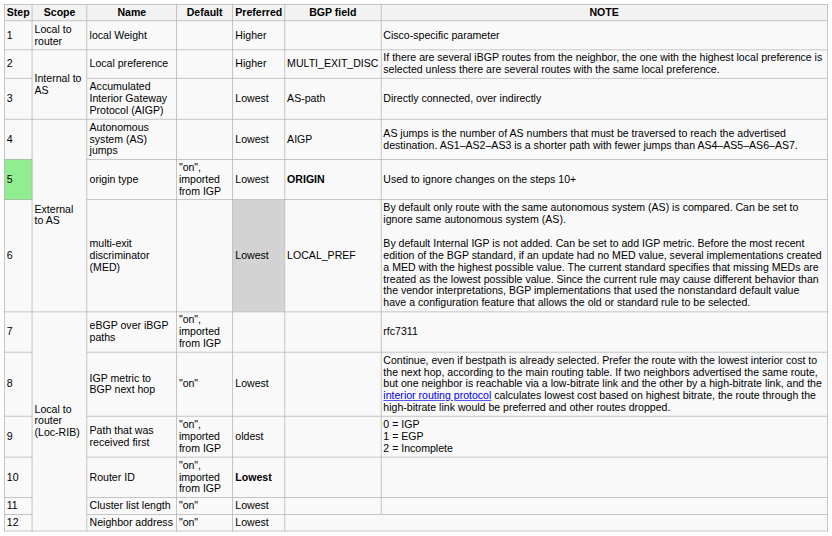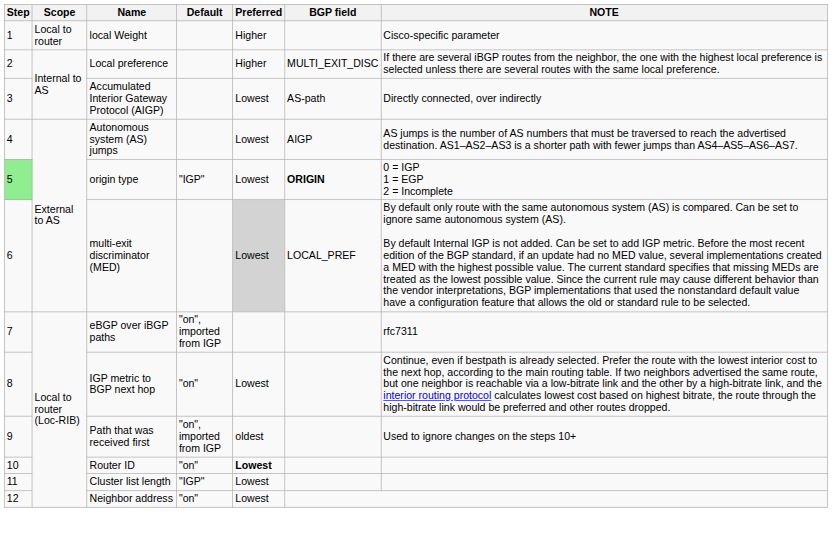(200, 179) "on", imported from IGP -> (192, 179) "IGP"
(480, 179) Used to ignore changes on the steps 10+ -> (418, 179) 0 = IGP 1 = EGP 2 = Incomplete
(418, 436) 0 = IGP 1 = EGP 2 = Incomplete -> (480, 436) Used to ignore changes on the steps 10+
(200, 477) "on", imported from IGP -> (189, 465) "on"
(189, 505) "on" -> (192, 482) "IGP"
